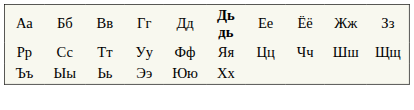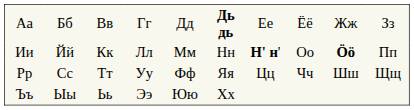+ row: (24, 52)
